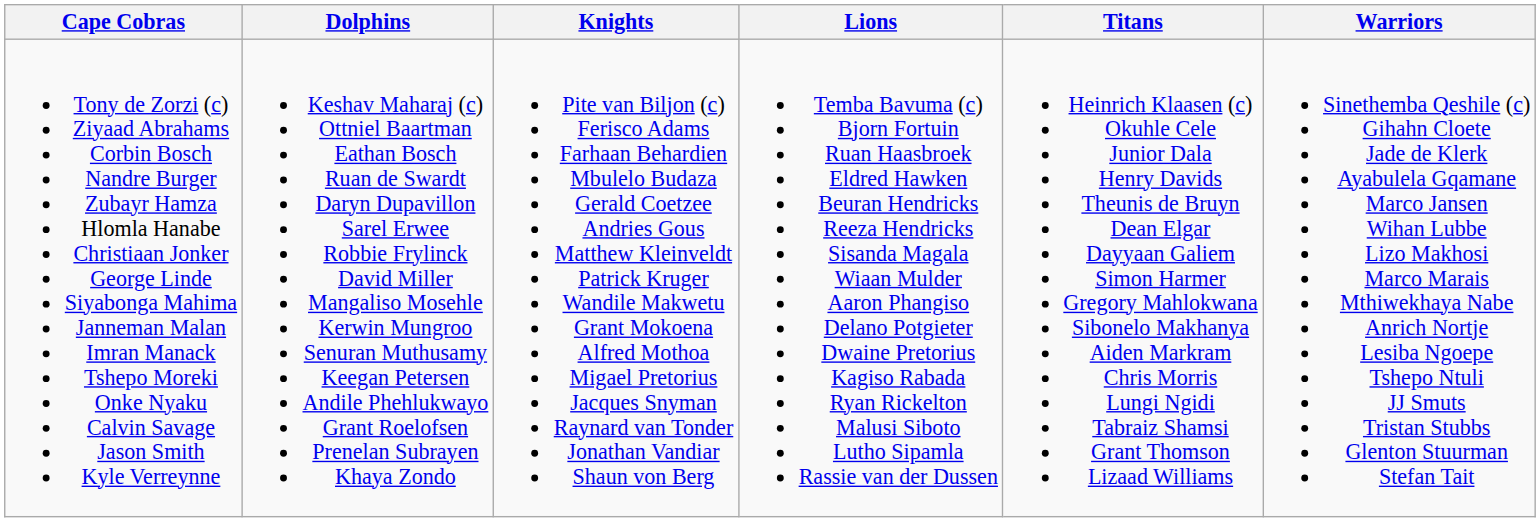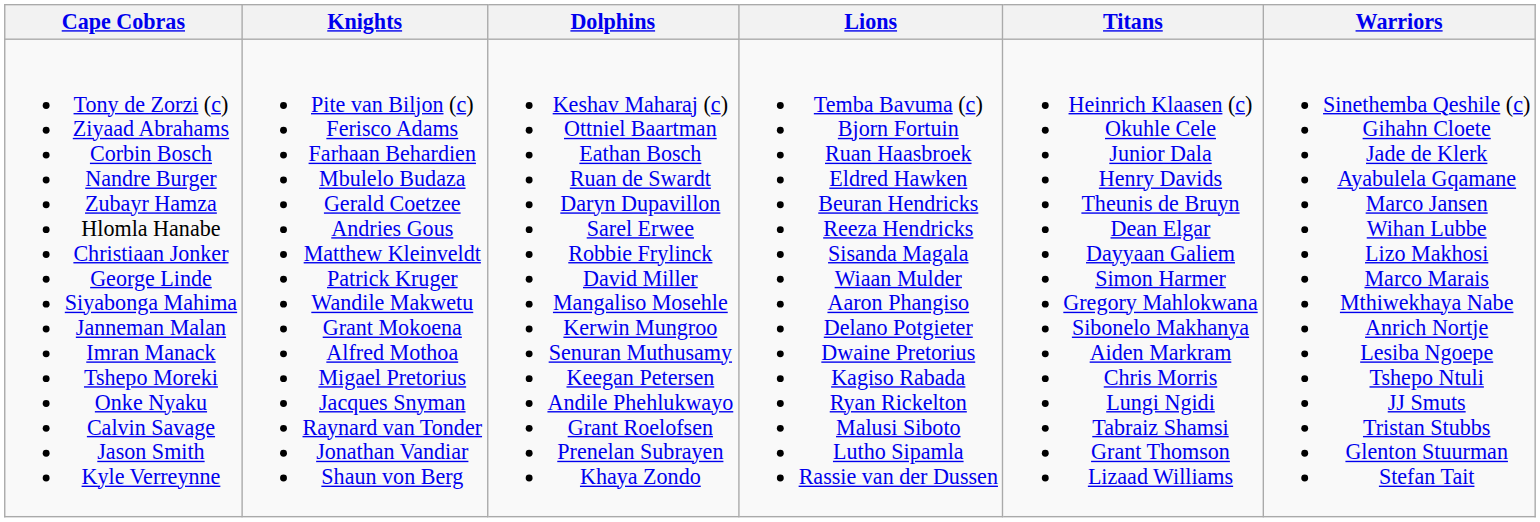columns swapped: (368, 22) <-> (616, 22)
